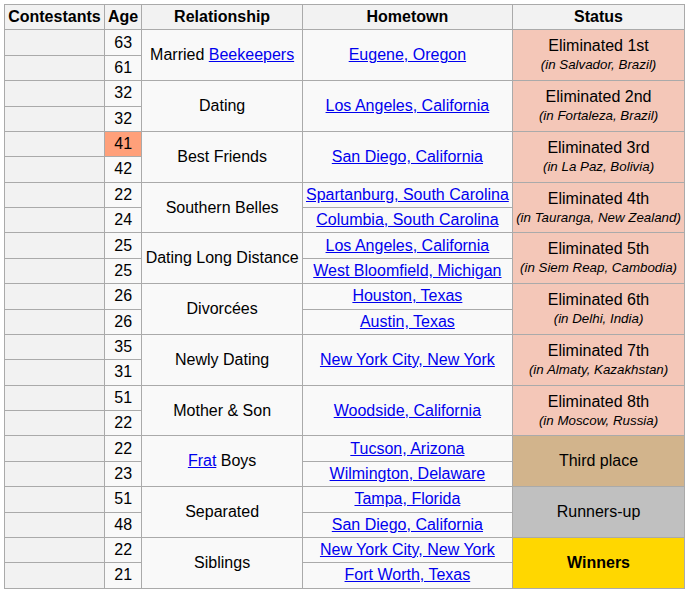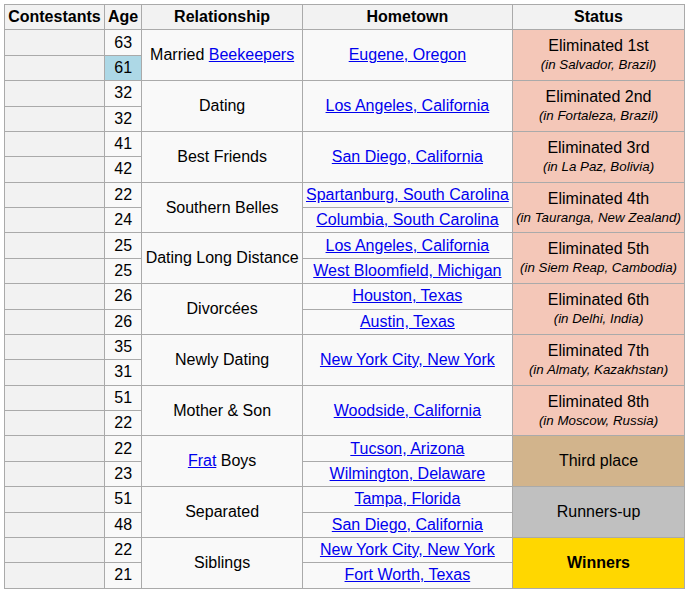(123, 67) no background -> (123, 67) lightblue background
(123, 144) lightsalmon background -> (123, 144) no background
